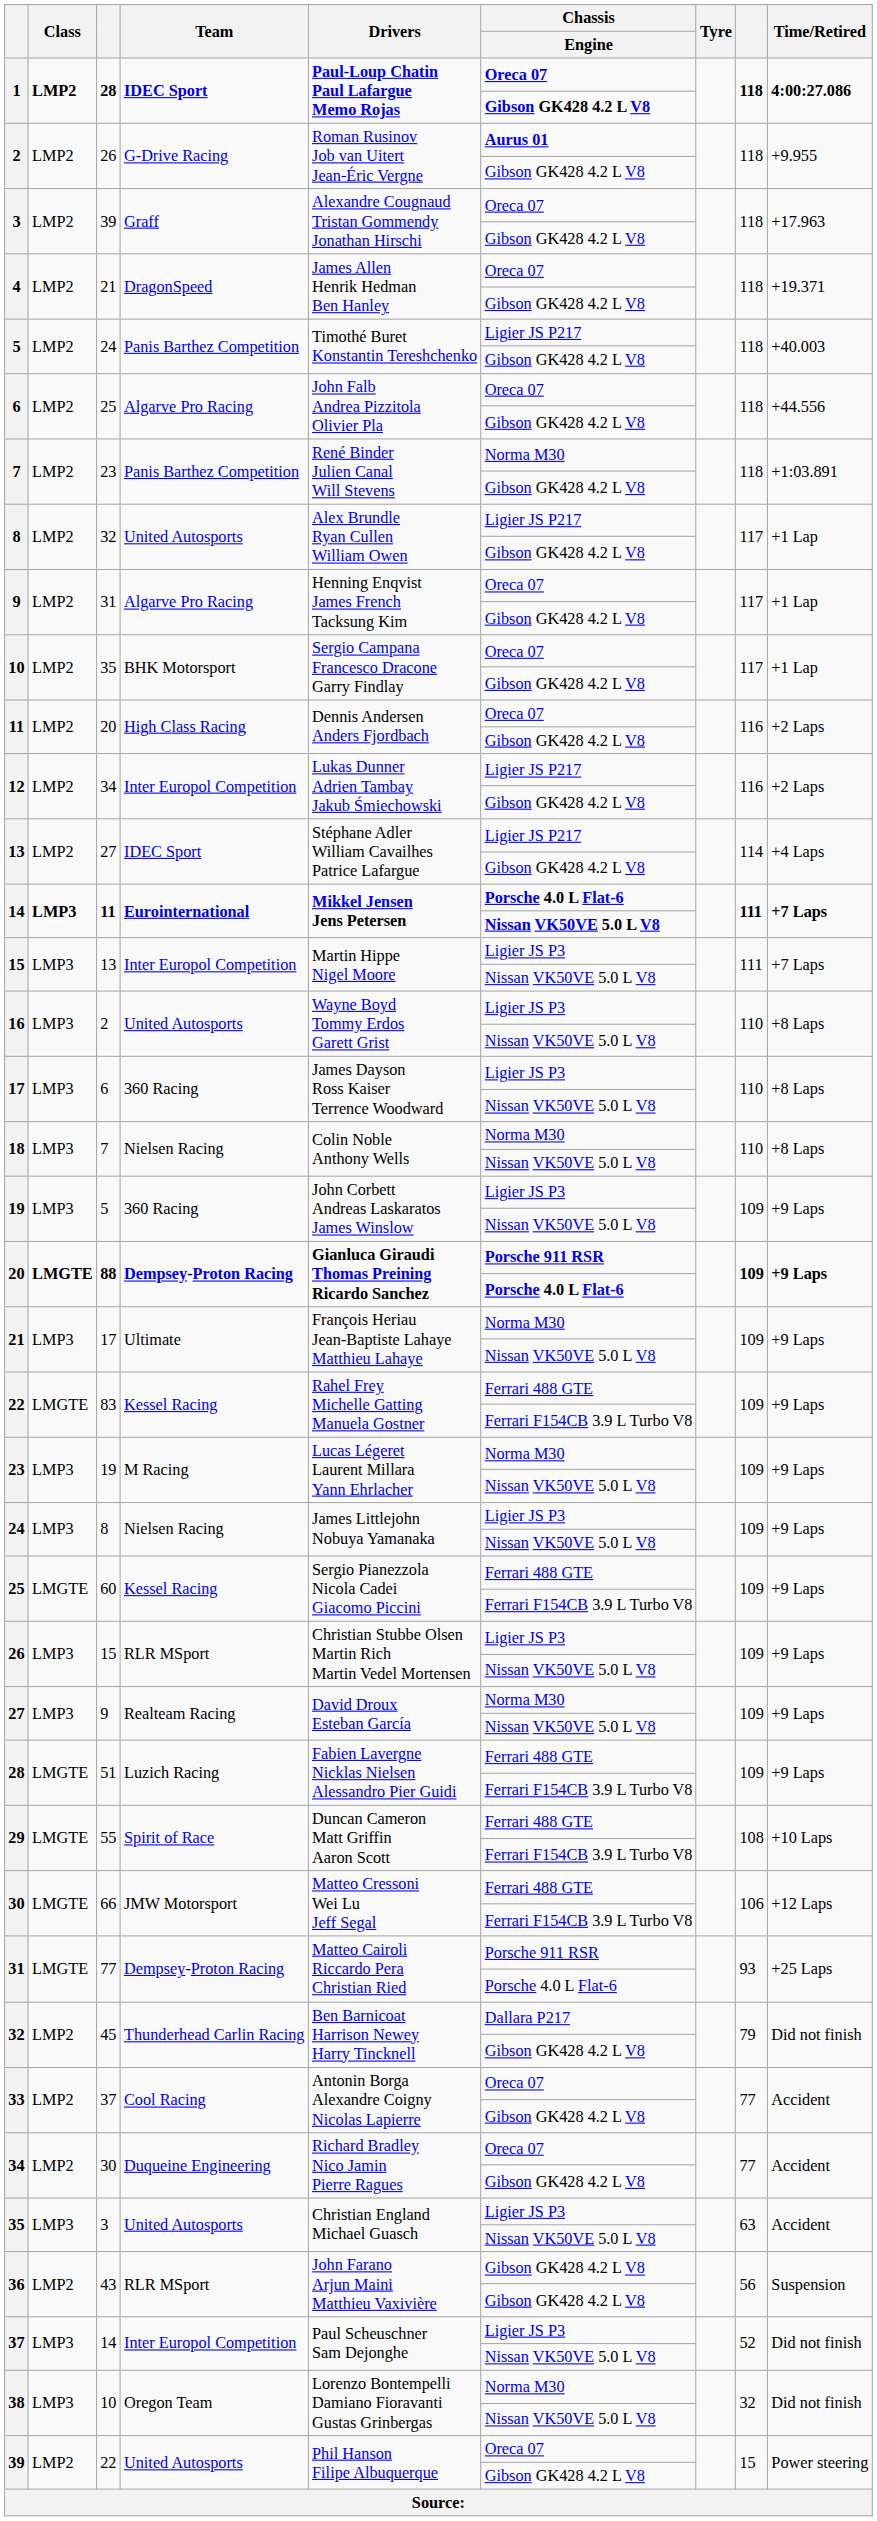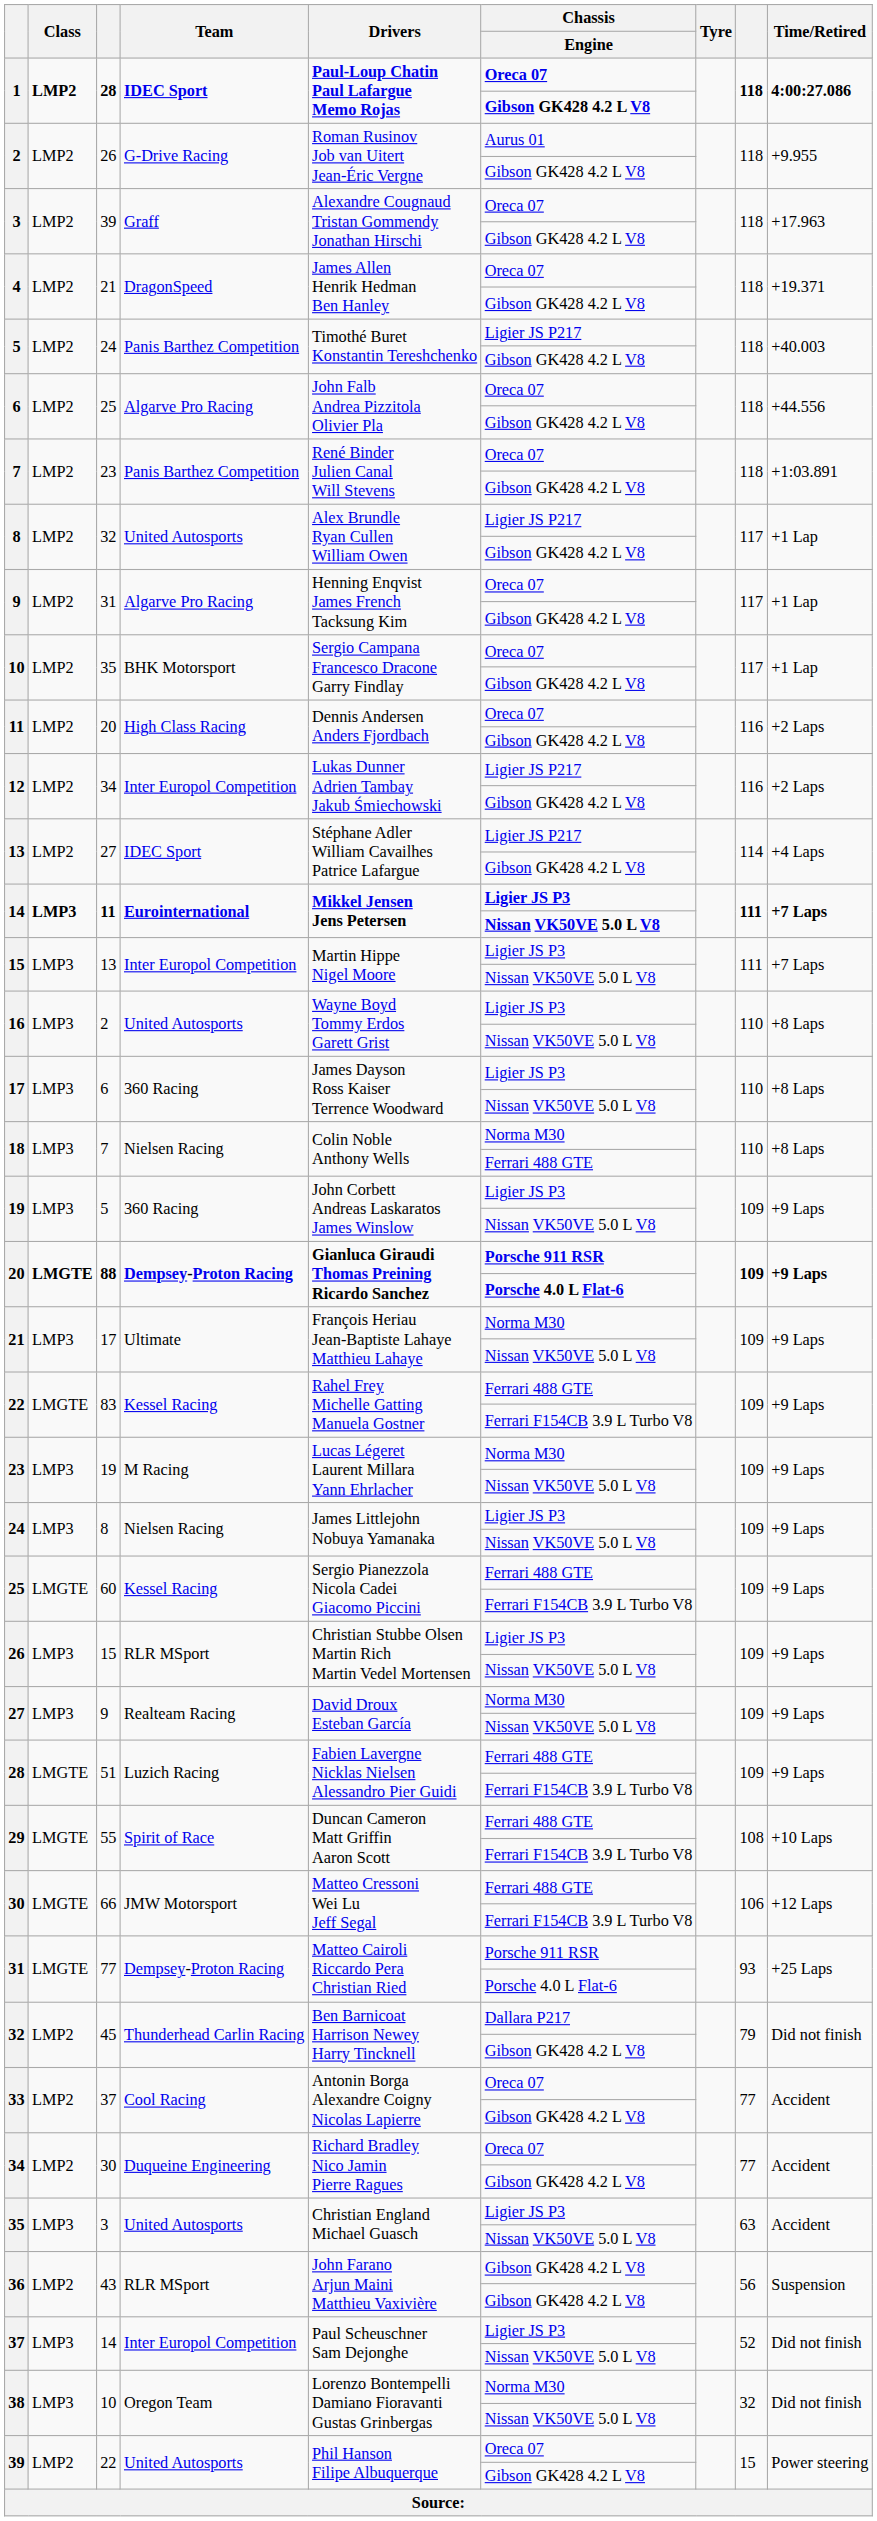(517, 139) bold -> (515, 139) normal
(525, 454) Norma M30 -> (514, 454) Oreca 07
(554, 897) Porsche 4.0 L Flat-6 -> (527, 897) Ligier JS P3
(570, 1162) Nissan VK50VE 5.0 L V8 -> (539, 1162) Ferrari 488 GTE
